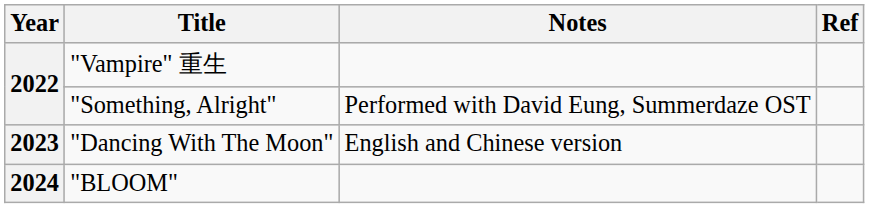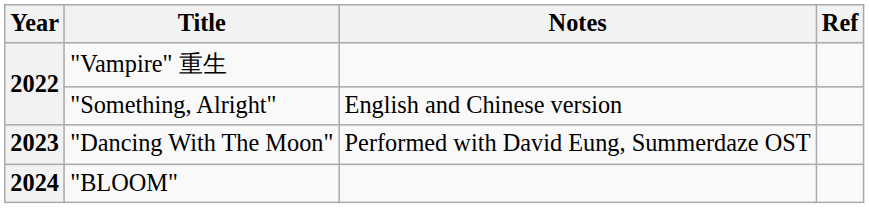(578, 105) Performed with David Eung, Summerdaze OST -> (483, 105) English and Chinese version
(483, 144) English and Chinese version -> (578, 144) Performed with David Eung, Summerdaze OST
